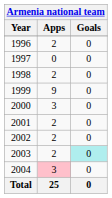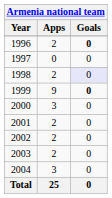(89, 43) normal -> (89, 43) bold
(89, 75) no background -> (89, 75) lavender background
(89, 91) normal -> (89, 91) bold
(89, 153) paleturquoise background -> (89, 153) no background
(54, 169) pink background -> (54, 169) no background
